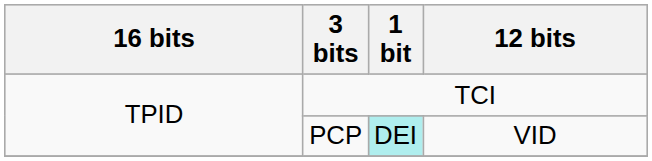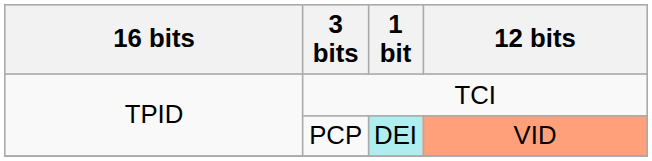(535, 135) no background -> (535, 135) lightsalmon background
